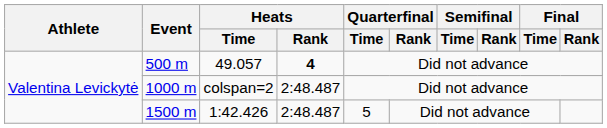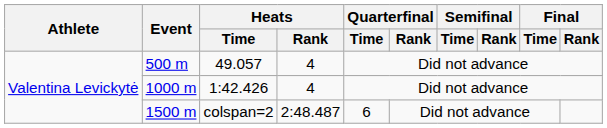(310, 64) bold -> (310, 64) normal
(239, 88) colspan=2 -> (239, 88) 1:42.426
(310, 88) 2:48.487 -> (310, 88) 4
(239, 112) 1:42.426 -> (239, 112) colspan=2
(367, 112) 5 -> (367, 112) 6
